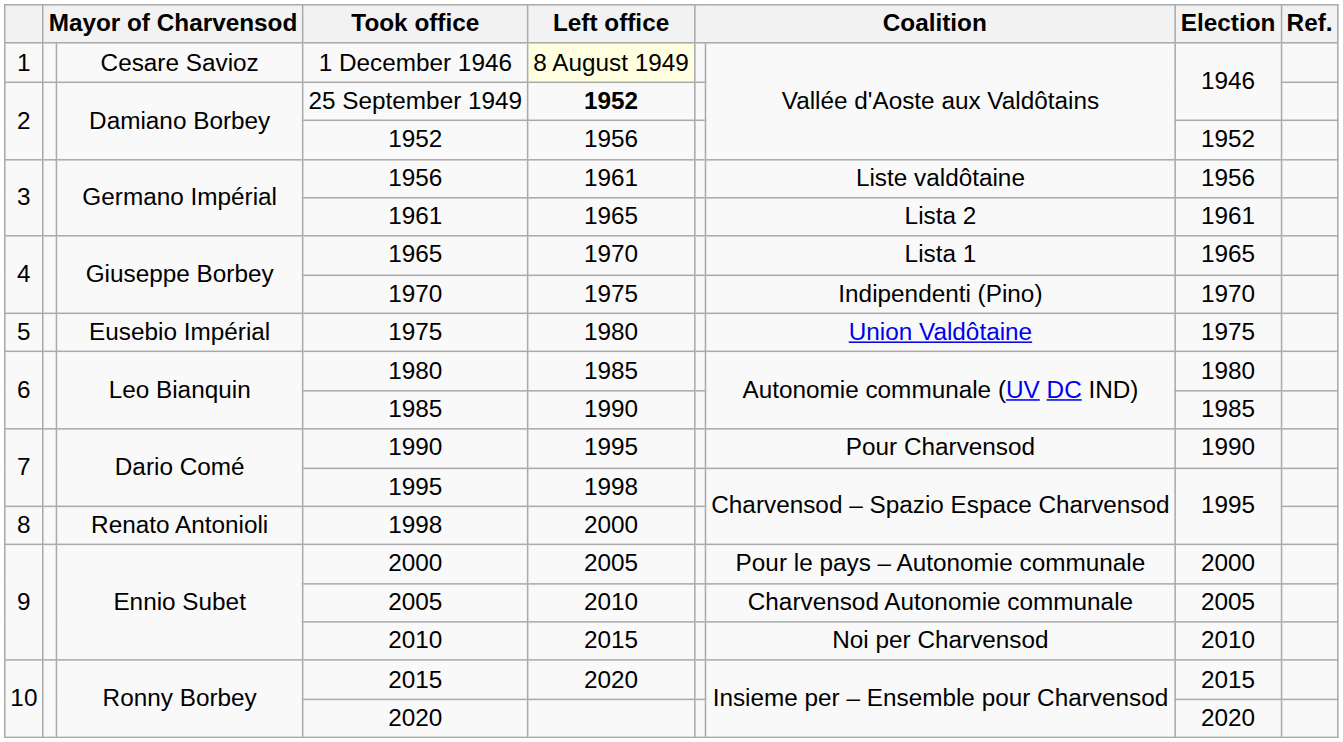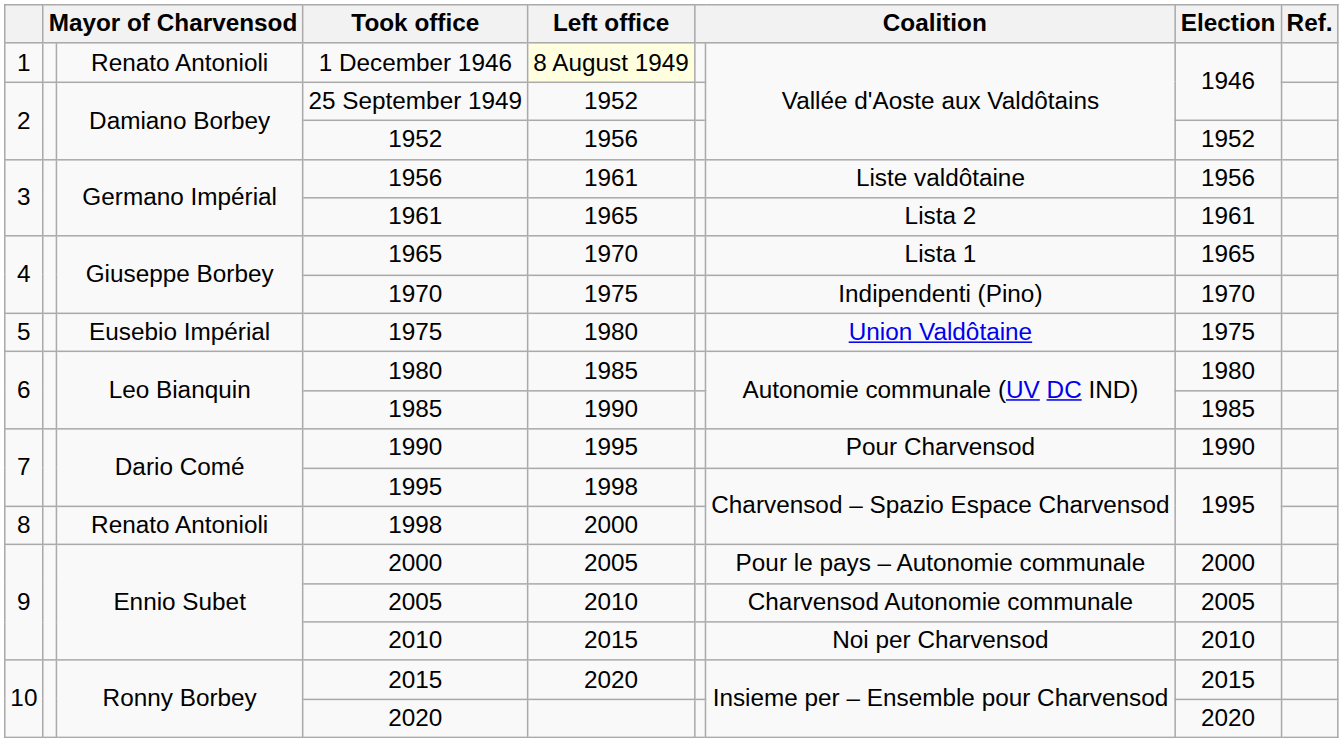(180, 62) Cesare Savioz -> (180, 62) Renato Antonioli
(611, 100) bold -> (611, 100) normal
